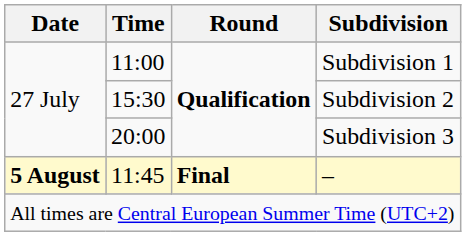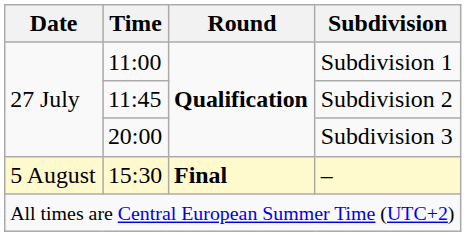(138, 99) 15:30 -> (135, 99) 11:45
(55, 174) bold -> (53, 174) normal
(138, 174) 11:45 -> (135, 174) 15:30
